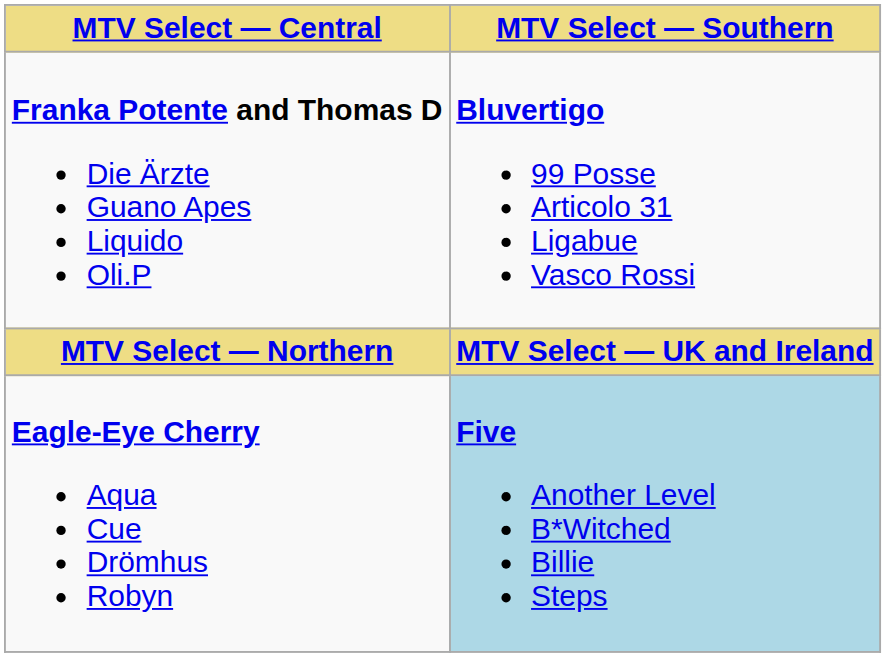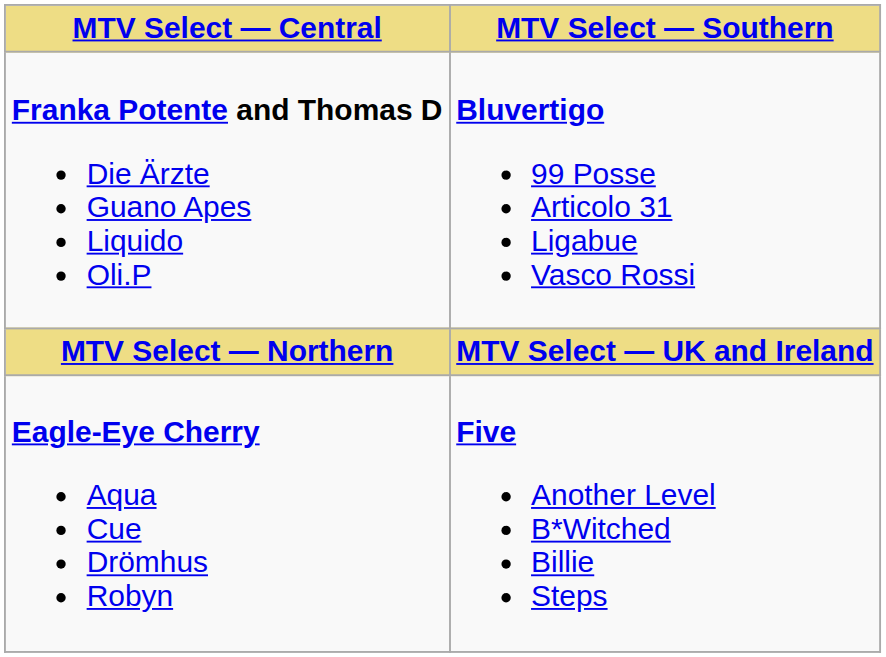(665, 515) lightblue background -> (665, 515) no background
